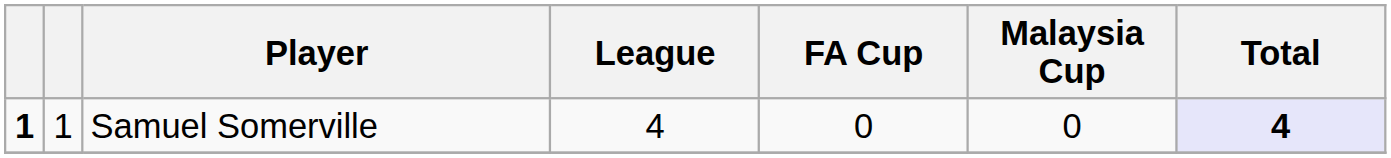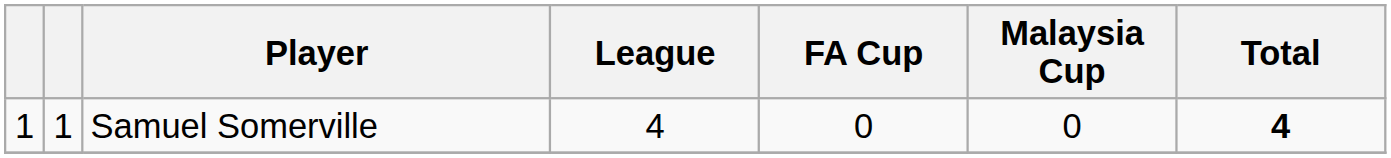(24, 126) bold -> (24, 126) normal
(1281, 126) lavender background -> (1281, 126) no background
